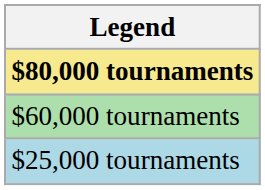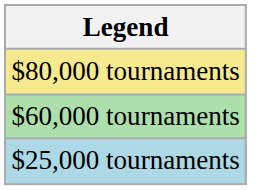(132, 71) bold -> (126, 71) normal
